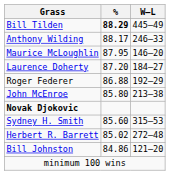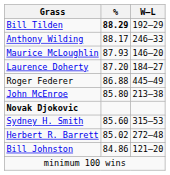(148, 25) 445–49 -> (148, 25) 192–29
(116, 53) 87.95 -> (116, 53) 87.93
(148, 81) 192–29 -> (148, 81) 445–49
